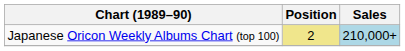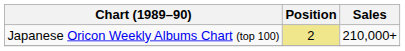(370, 35) lightblue background -> (370, 35) no background
